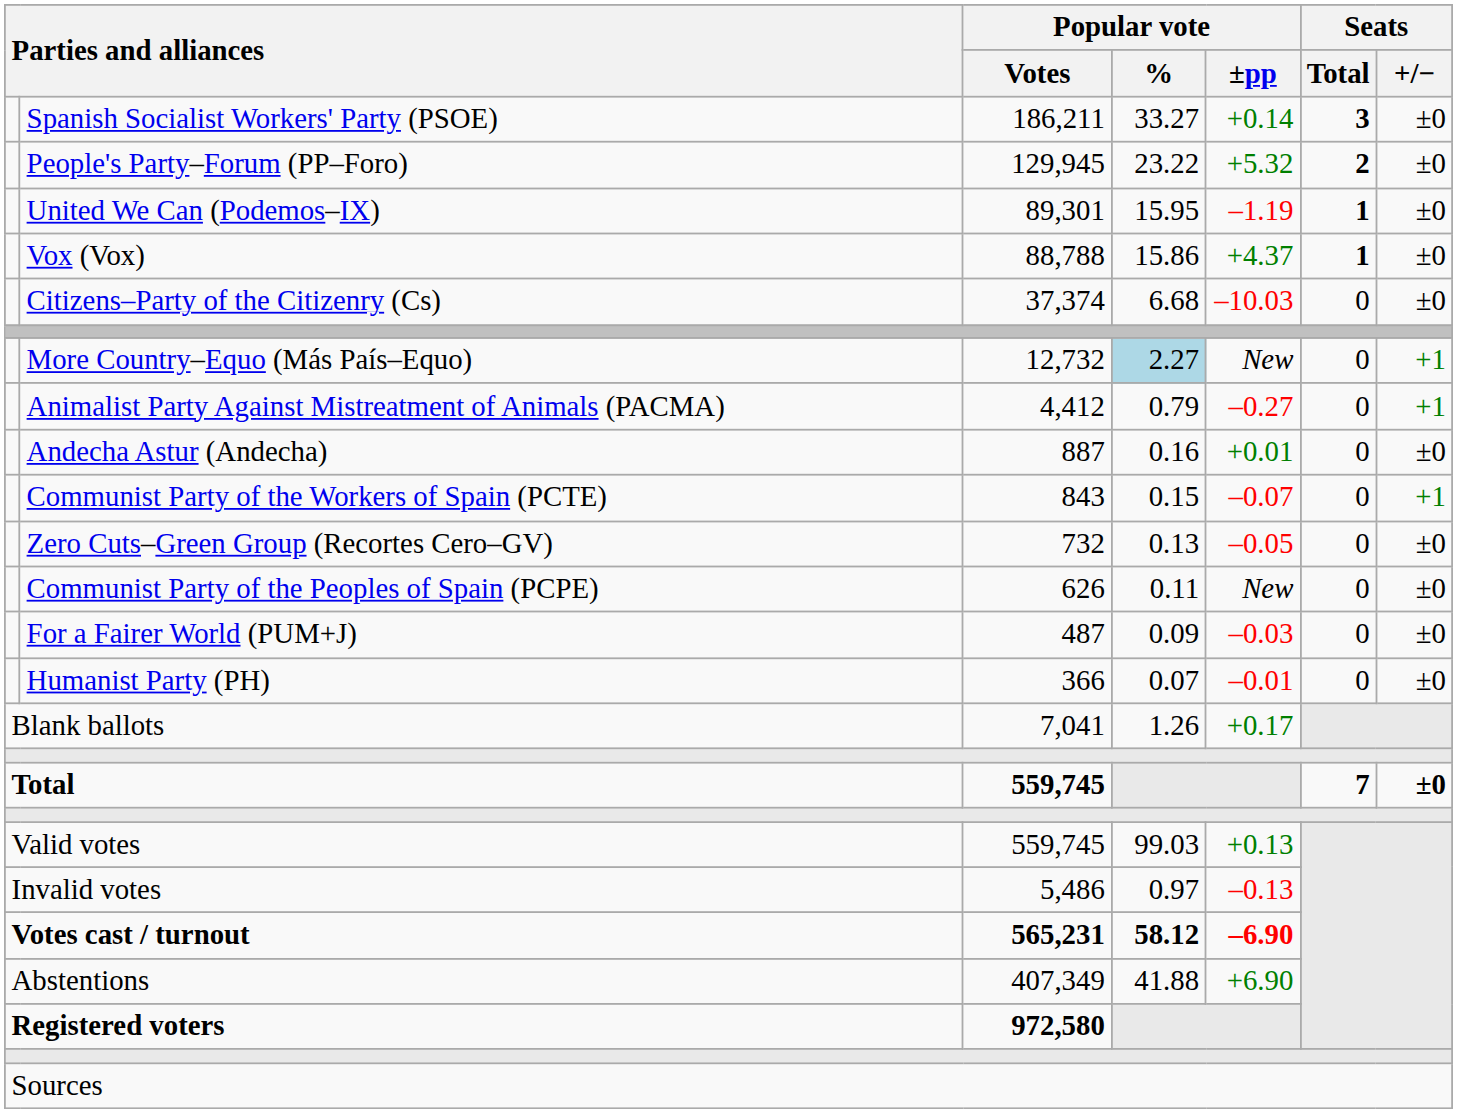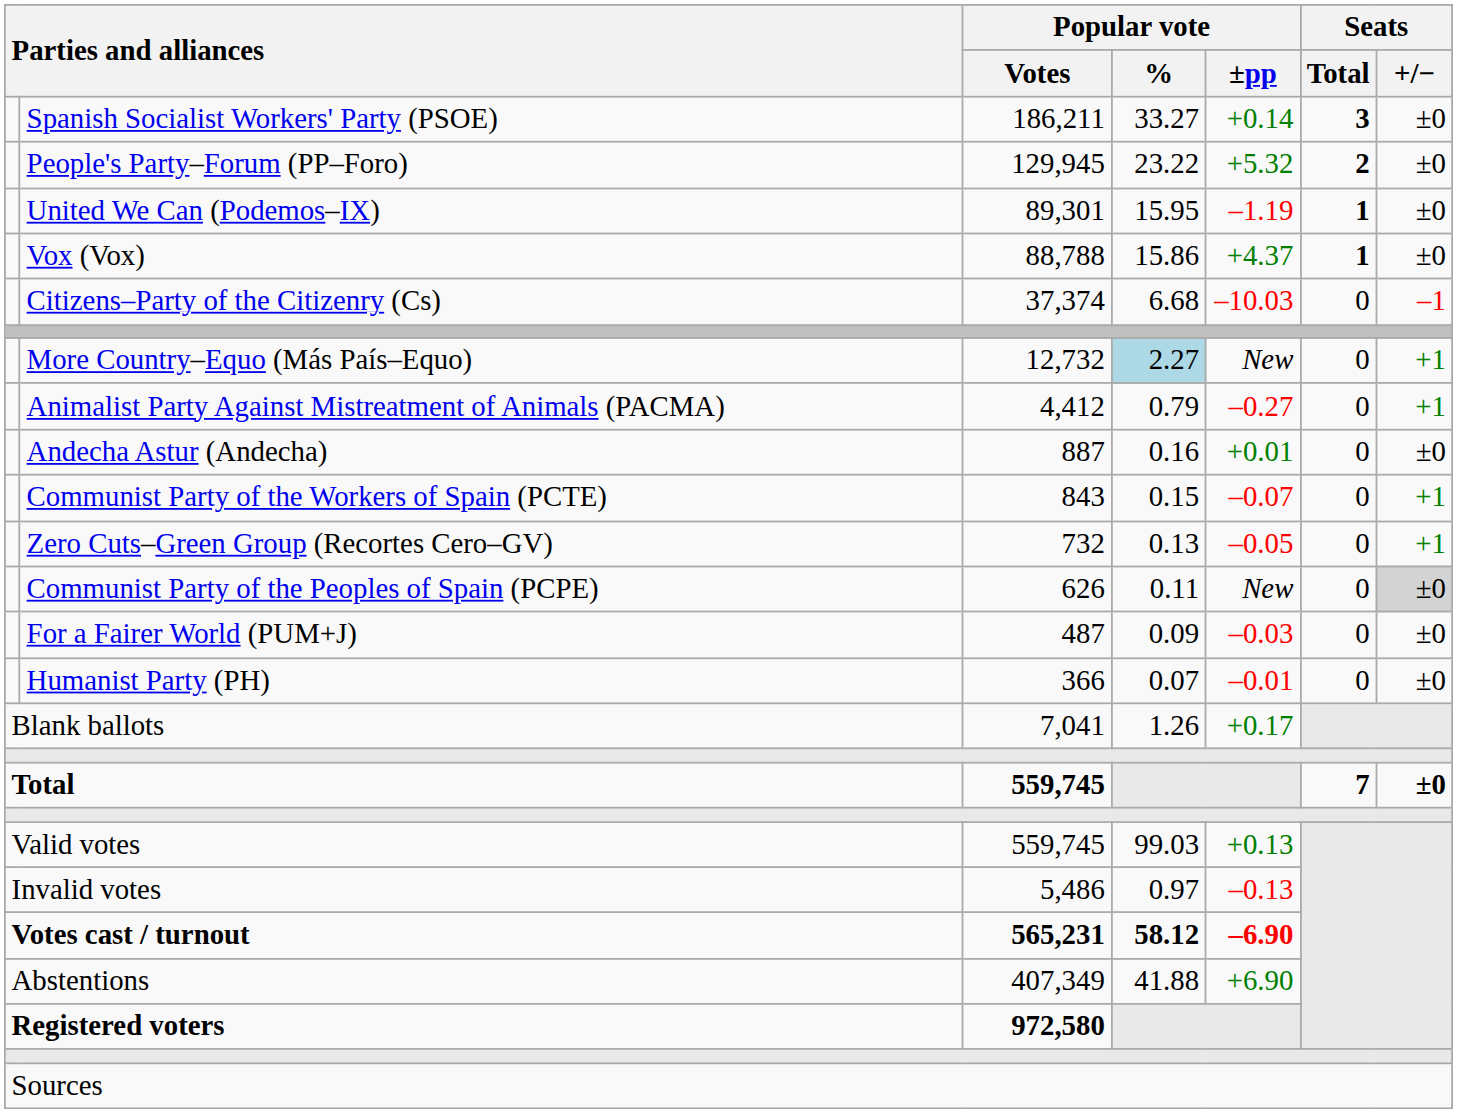(1431, 301) ±0 -> (1432, 301) –1
(1431, 543) ±0 -> (1431, 543) +1
(1431, 588) no background -> (1431, 588) lightgrey background
